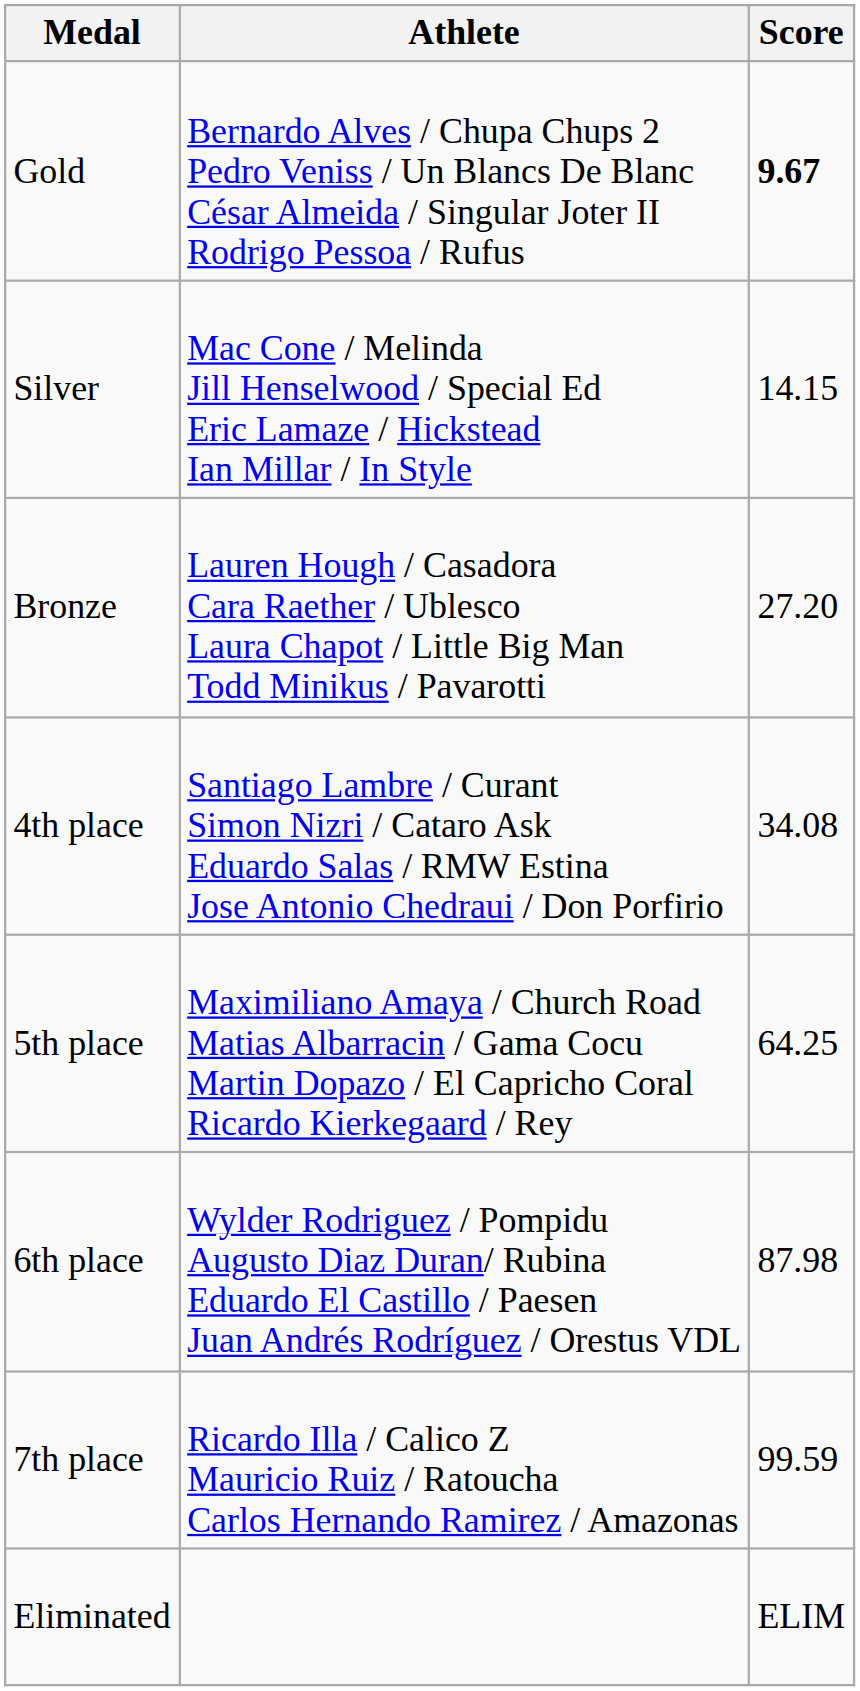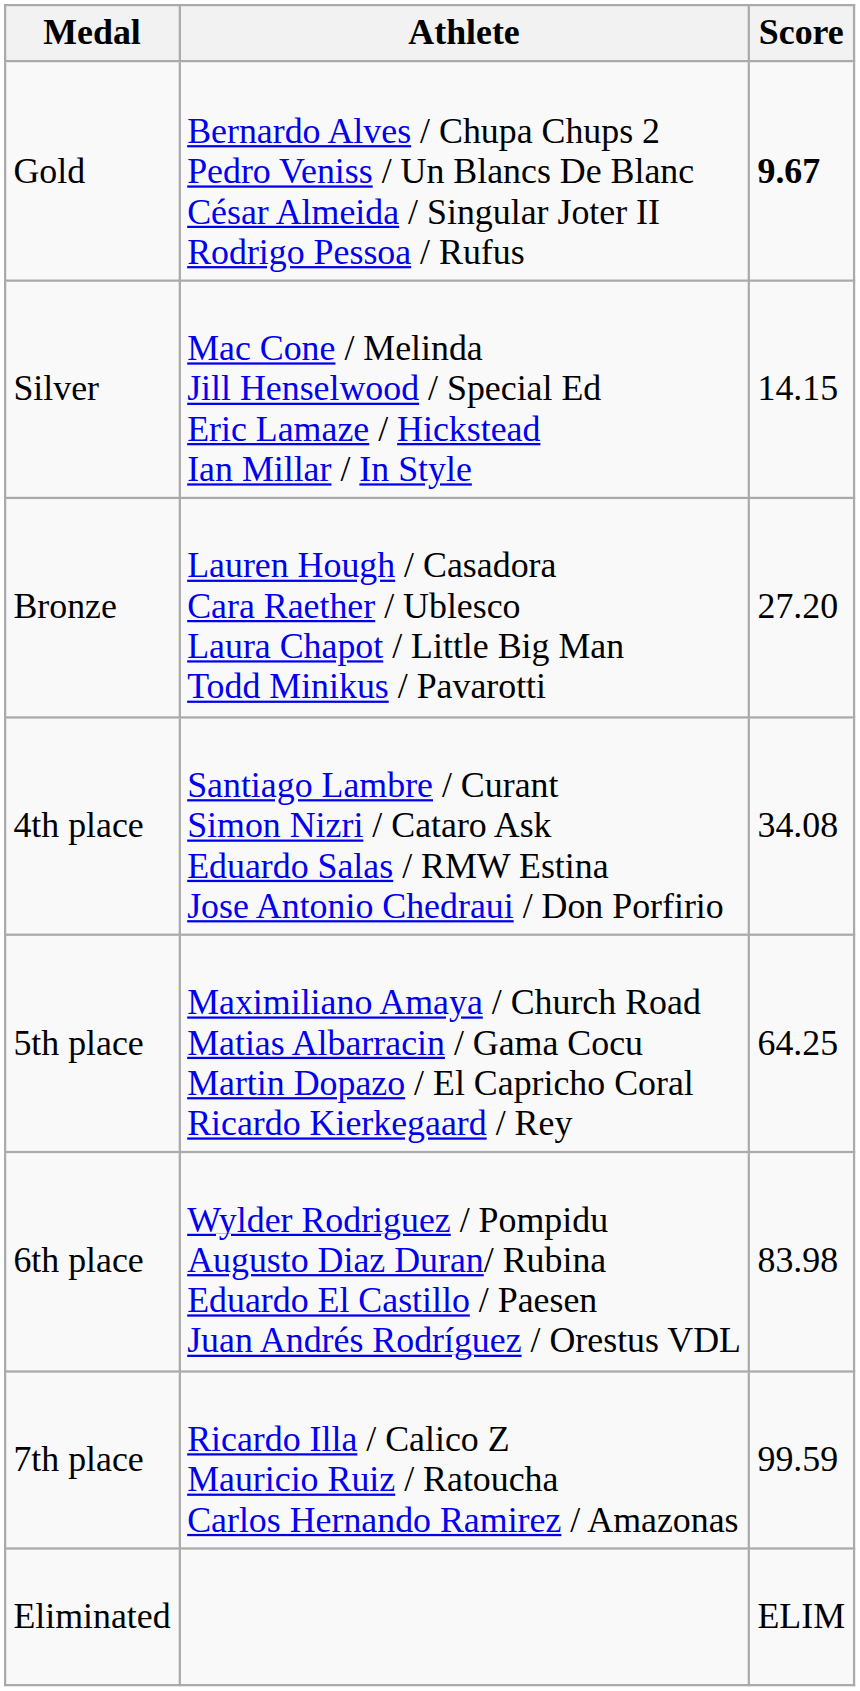(798, 1260) 87.98 -> (798, 1260) 83.98
